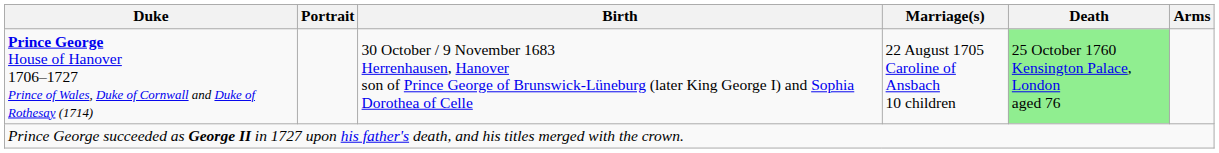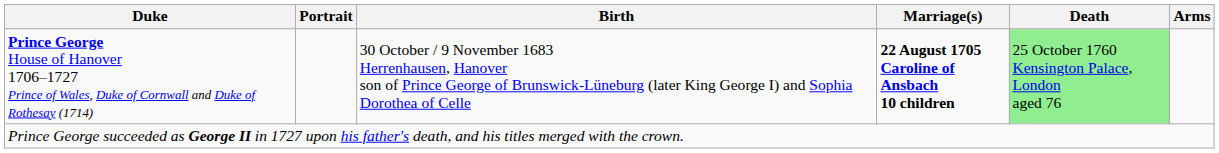(935, 76) normal -> (931, 76) bold
